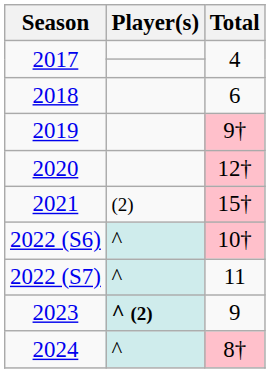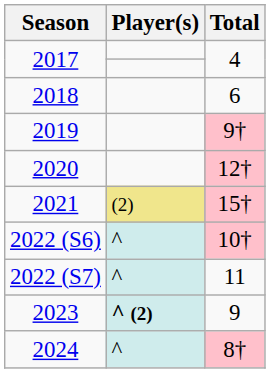(123, 205) no background -> (123, 205) khaki background
